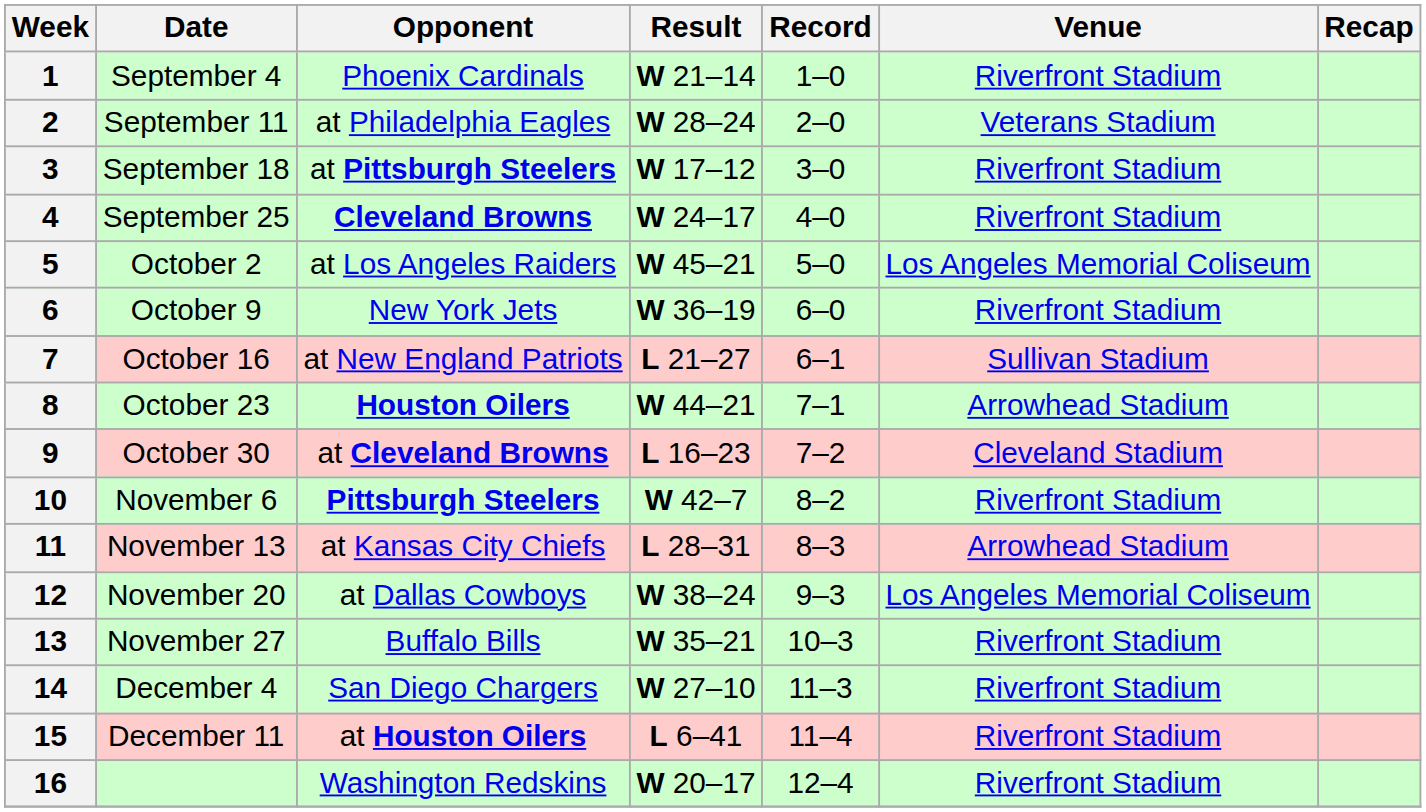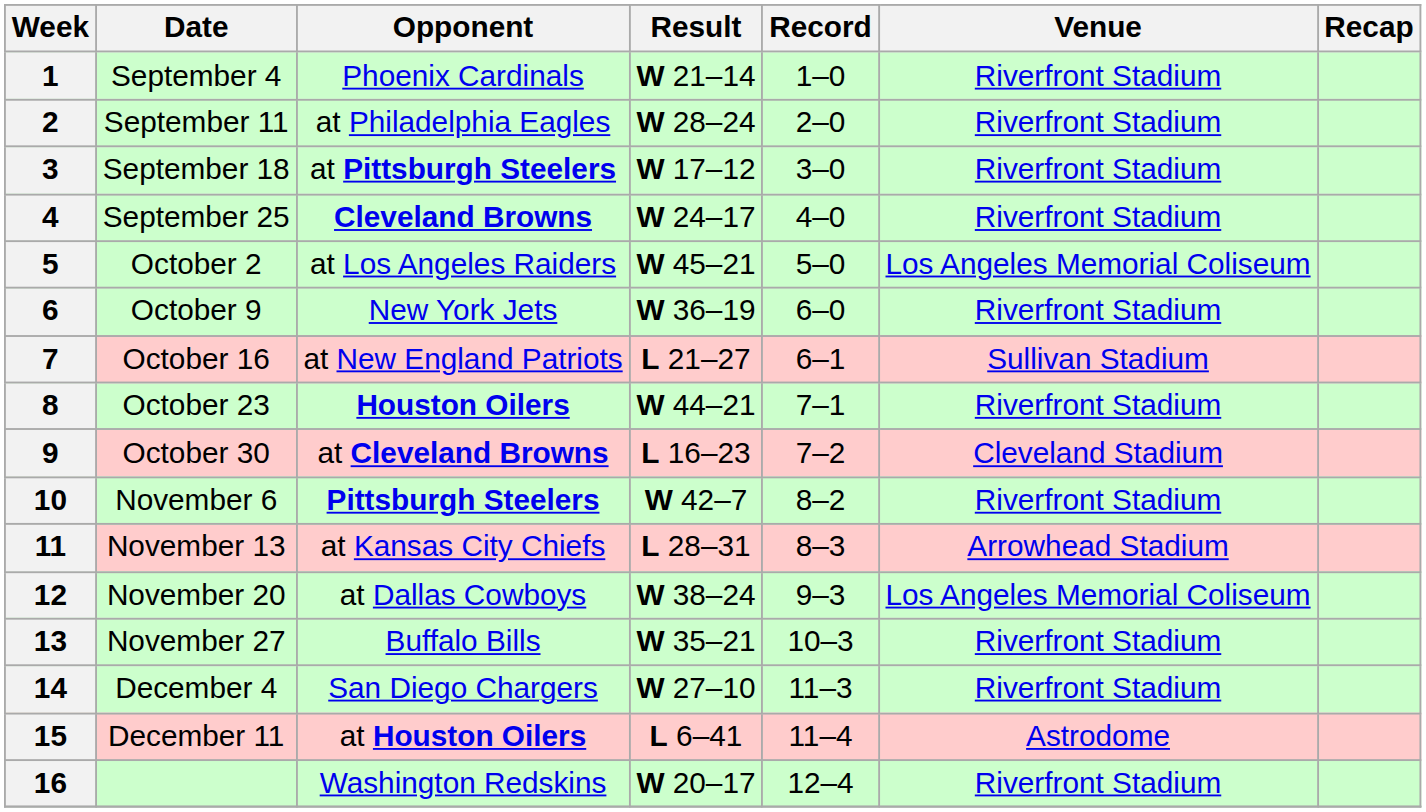(1098, 122) Veterans Stadium -> (1098, 122) Riverfront Stadium
(1098, 405) Arrowhead Stadium -> (1098, 405) Riverfront Stadium
(1098, 736) Riverfront Stadium -> (1098, 736) Astrodome
